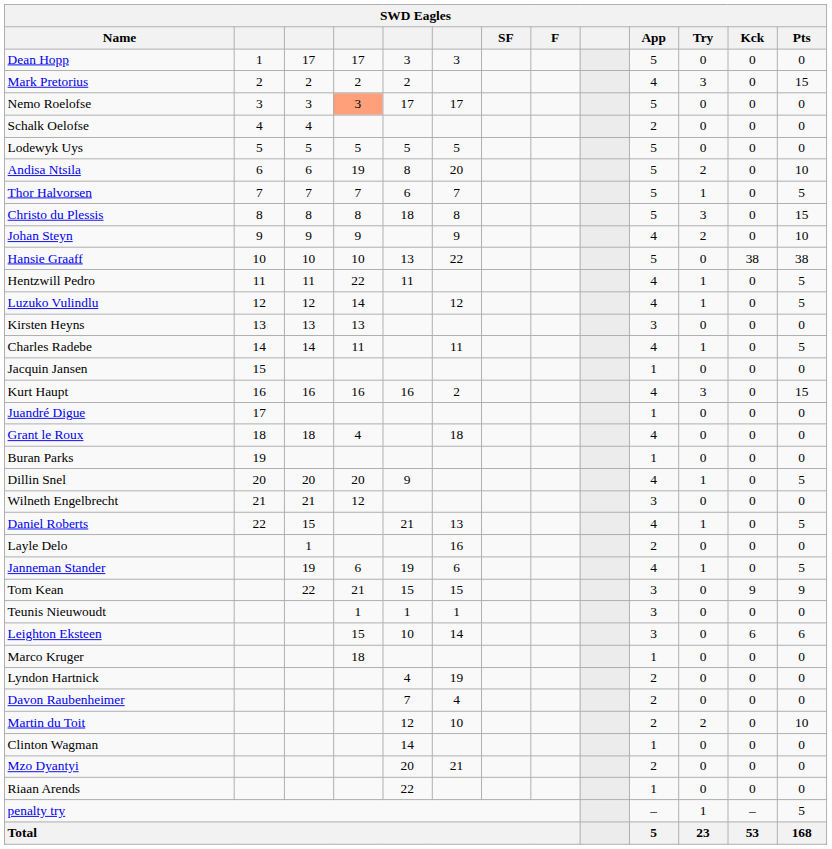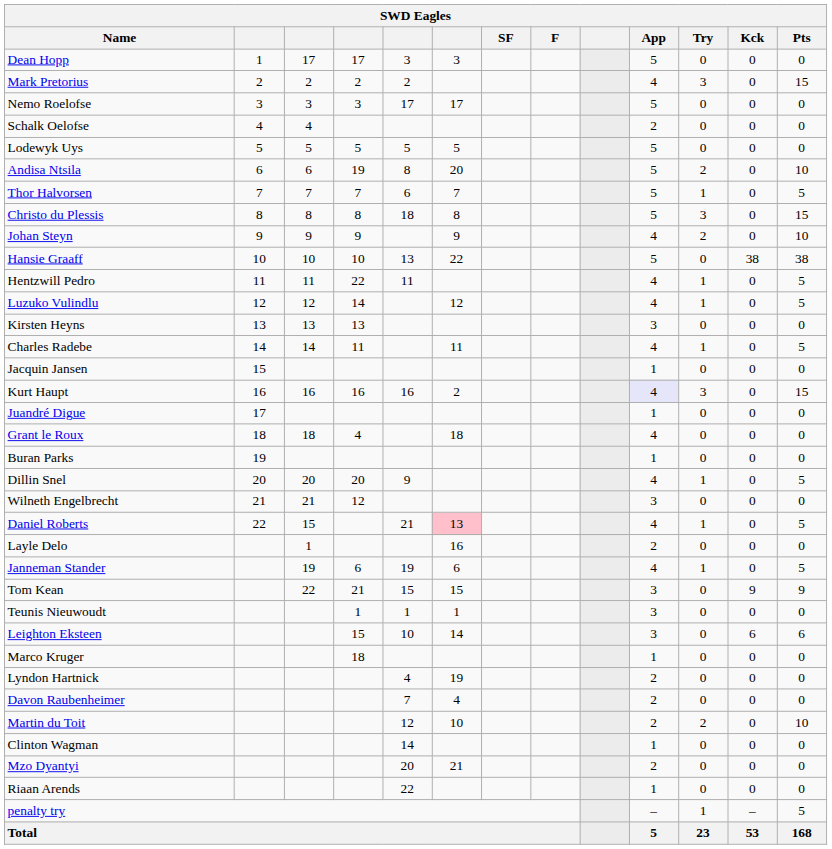(358, 104) lightsalmon background -> (358, 104) no background
(654, 391) no background -> (654, 391) lavender background
(456, 523) no background -> (456, 523) pink background
